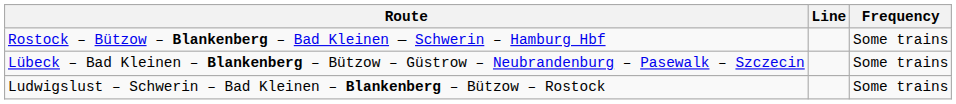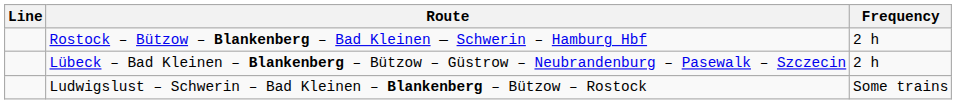columns swapped: (829, 16) <-> (406, 16)
(901, 40) Some trains -> (866, 40) 2 h
(901, 63) Some trains -> (866, 63) 2 h
